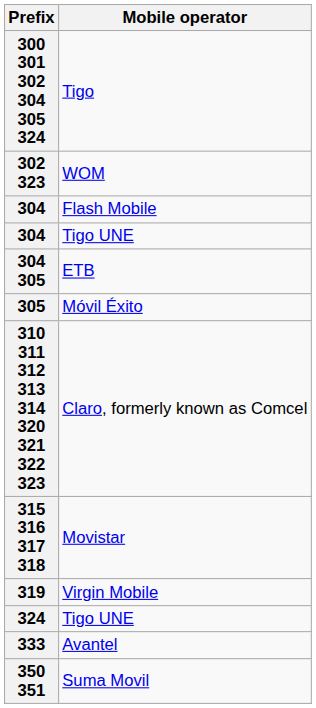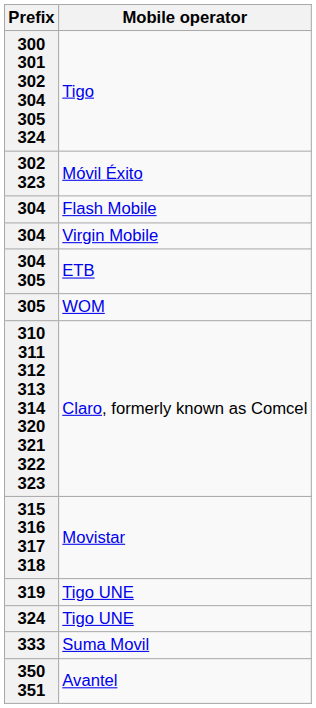(84, 173) WOM -> (102, 173) Móvil Éxito
(98, 235) Tigo UNE -> (110, 235) Virgin Mobile
(102, 307) Móvil Éxito -> (84, 307) WOM
(110, 592) Virgin Mobile -> (98, 592) Tigo UNE
(90, 644) Avantel -> (106, 644) Suma Movil
(106, 680) Suma Movil -> (90, 680) Avantel
